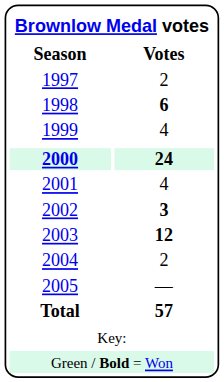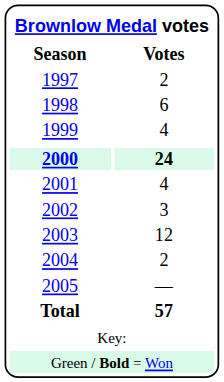(164, 105) bold -> (164, 105) normal
(164, 210) bold -> (164, 210) normal
(164, 235) bold -> (164, 235) normal
